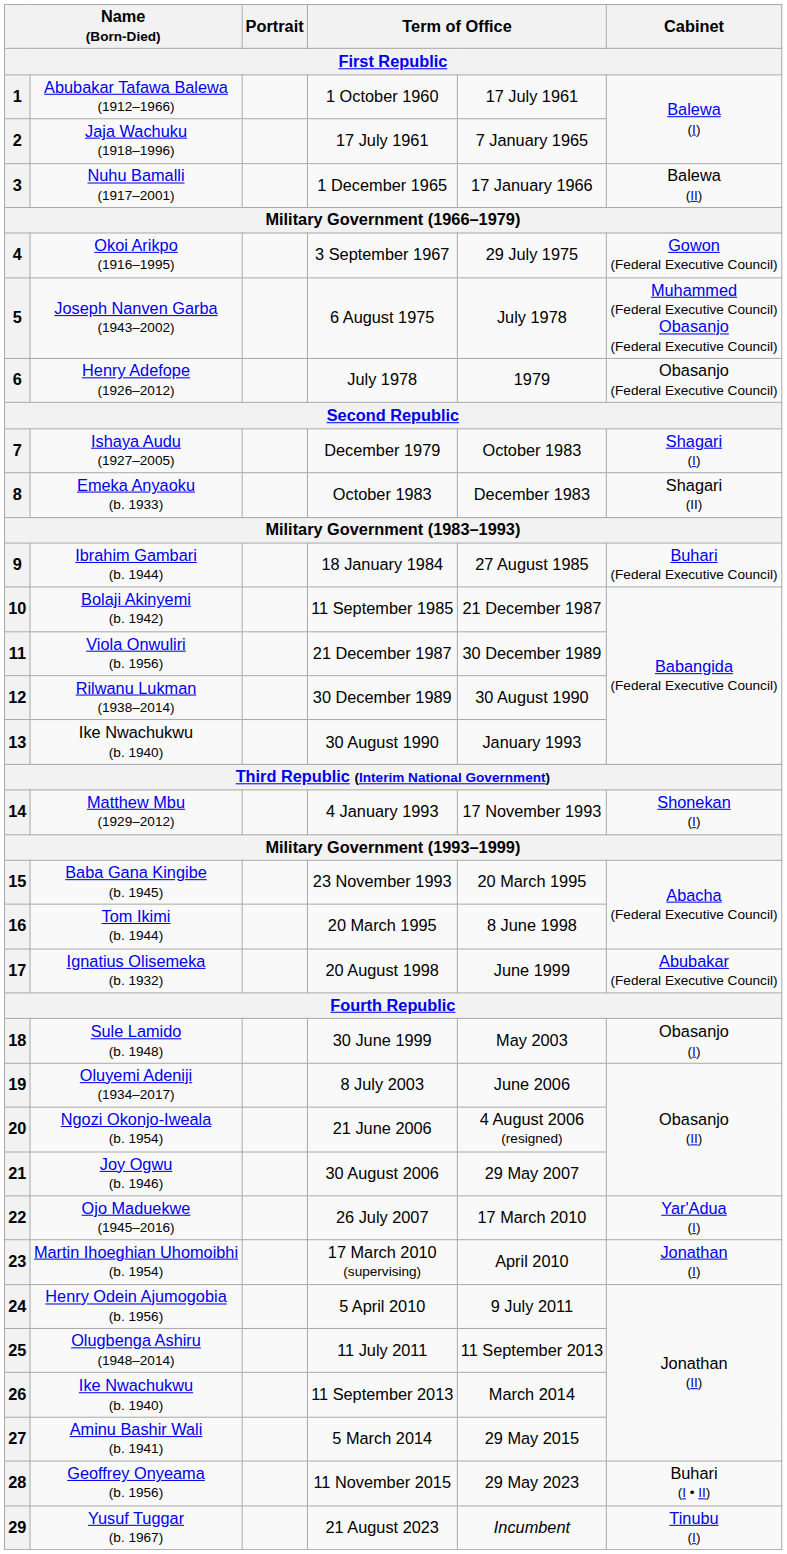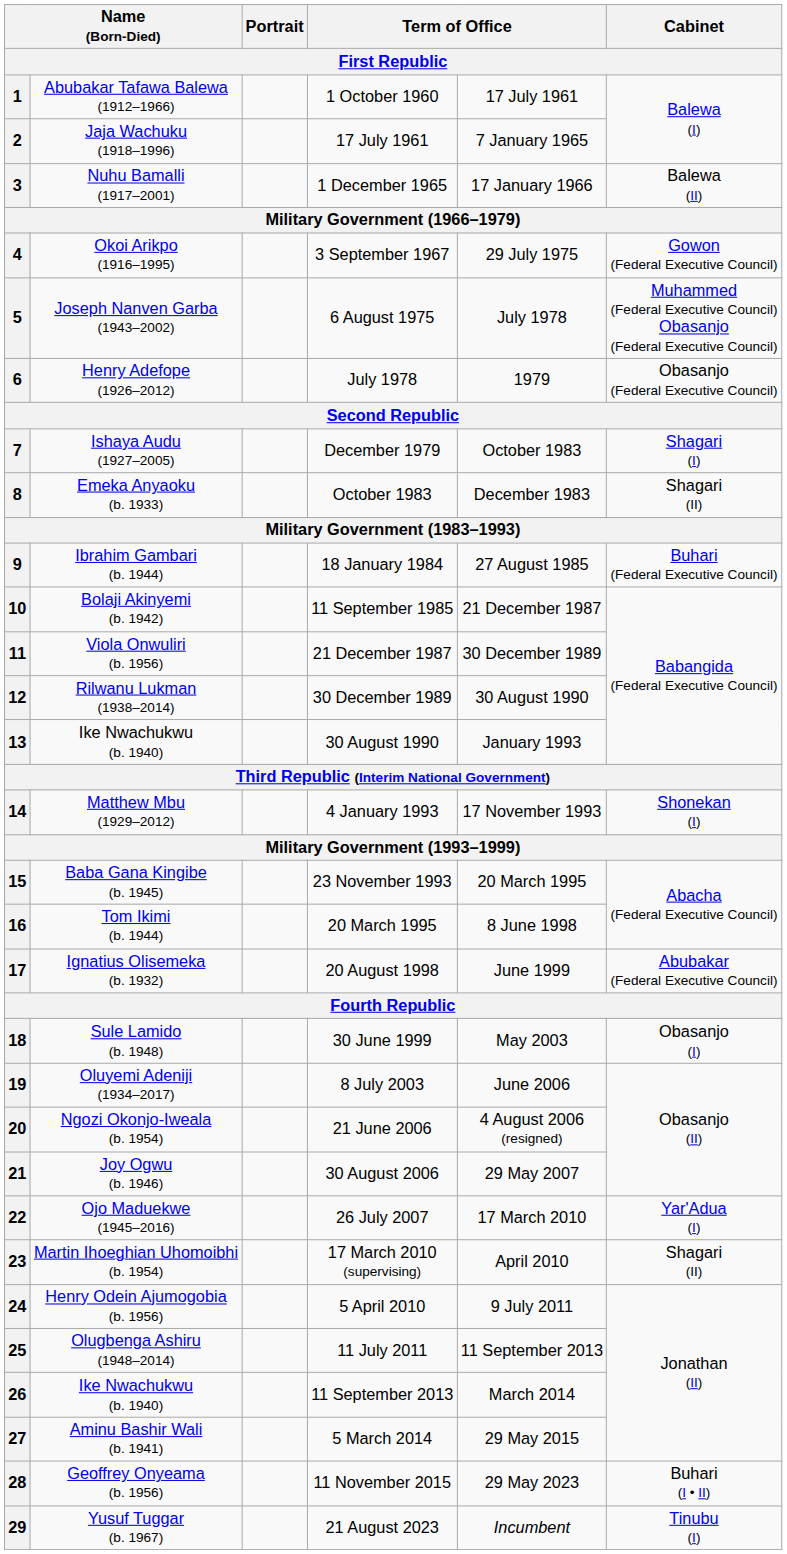(694, 1262) Jonathan (I) -> (694, 1262) Shagari (II)
